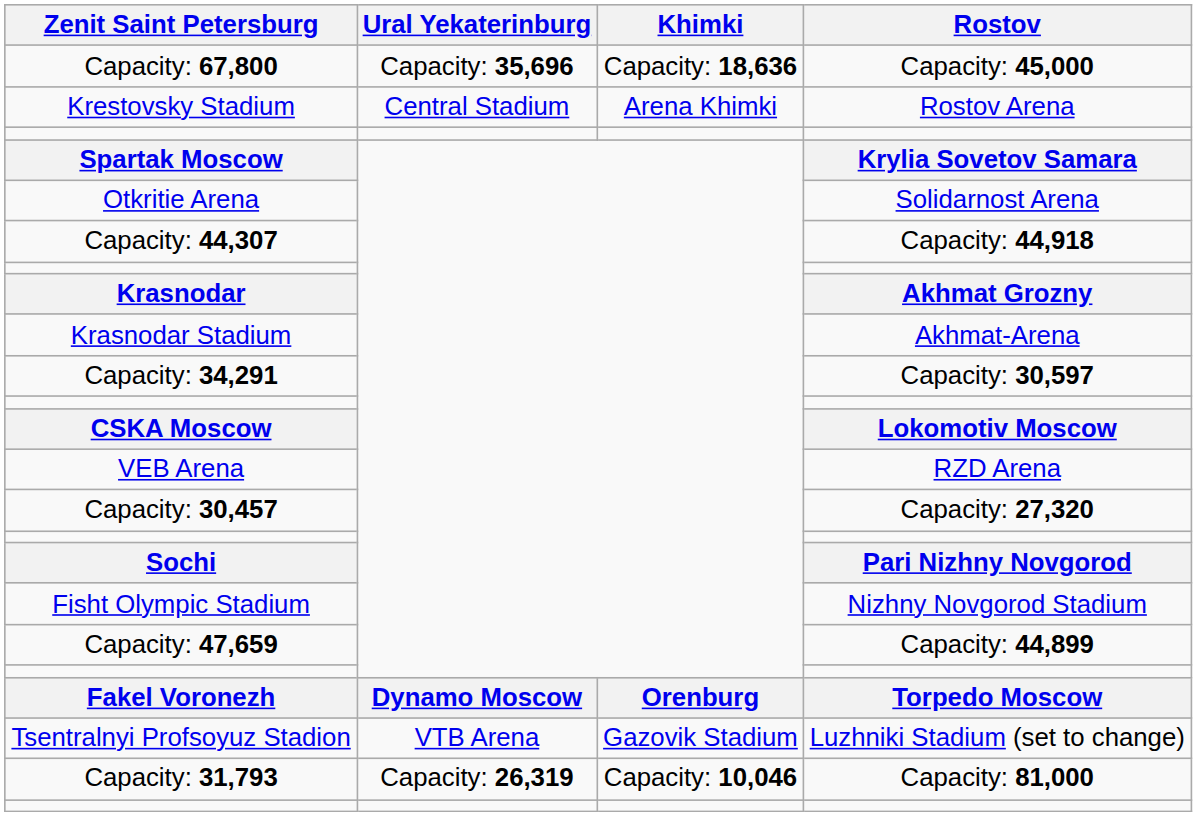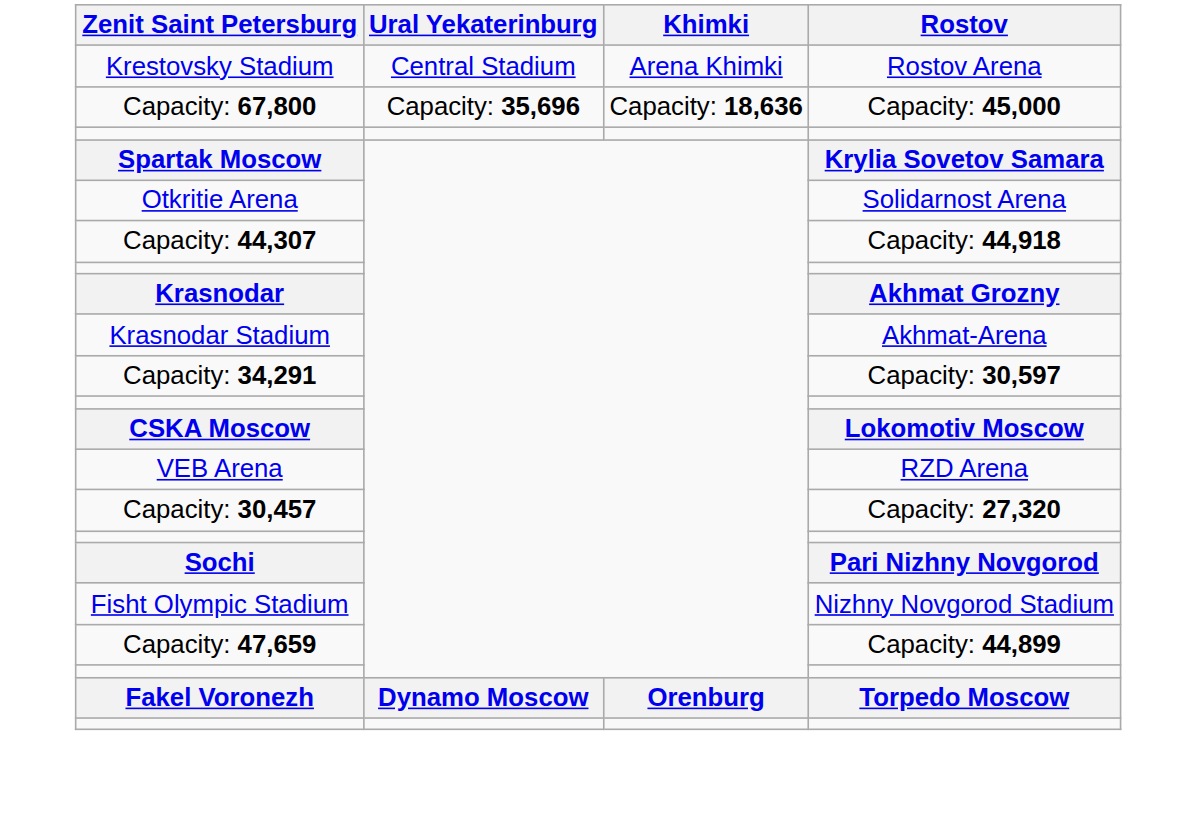rows swapped: (181, 106) <-> (181, 65)
- row: (181, 737)
- row: (181, 778)
